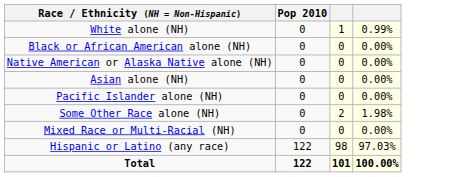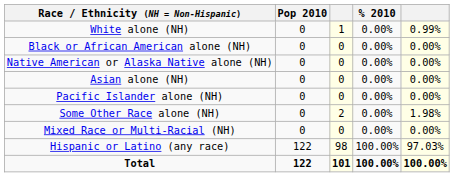+ column: (377, 13)
